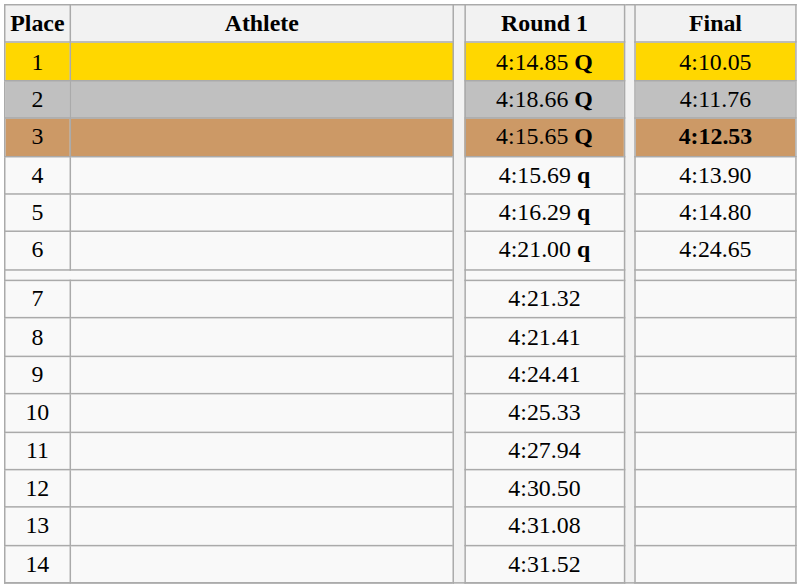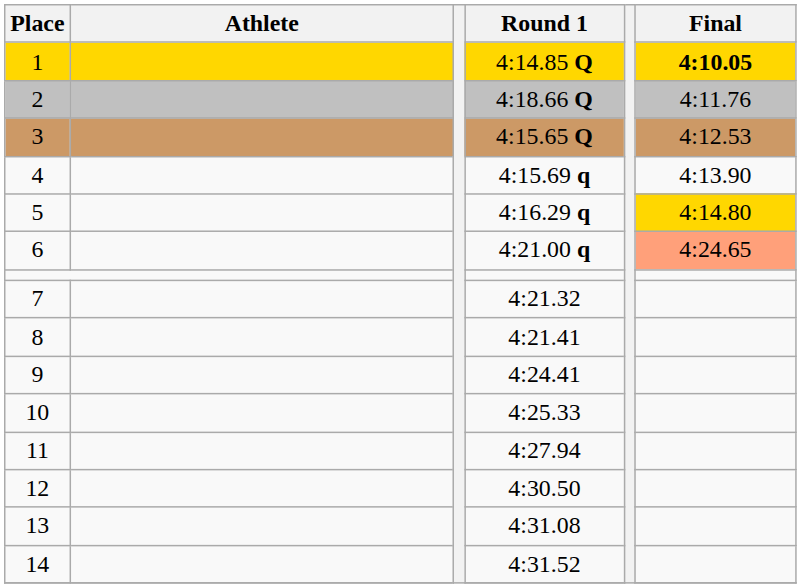(715, 61) normal -> (715, 61) bold
(715, 136) bold -> (715, 136) normal
(715, 212) no background -> (715, 212) gold background
(715, 250) no background -> (715, 250) lightsalmon background
